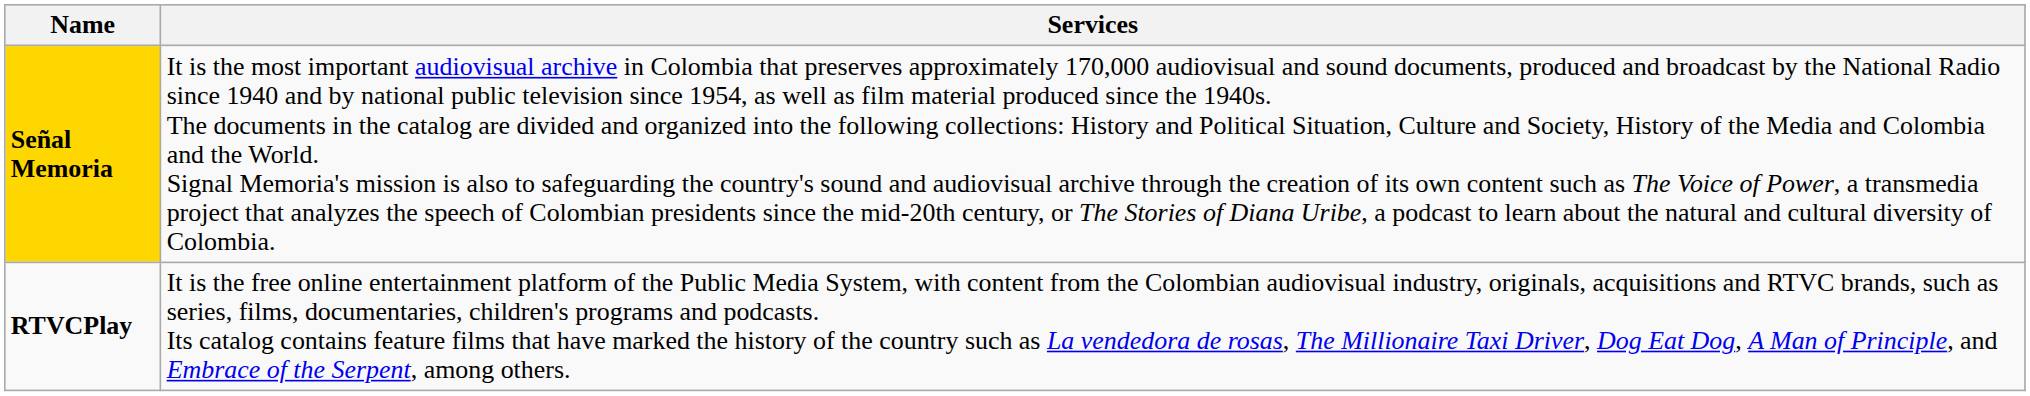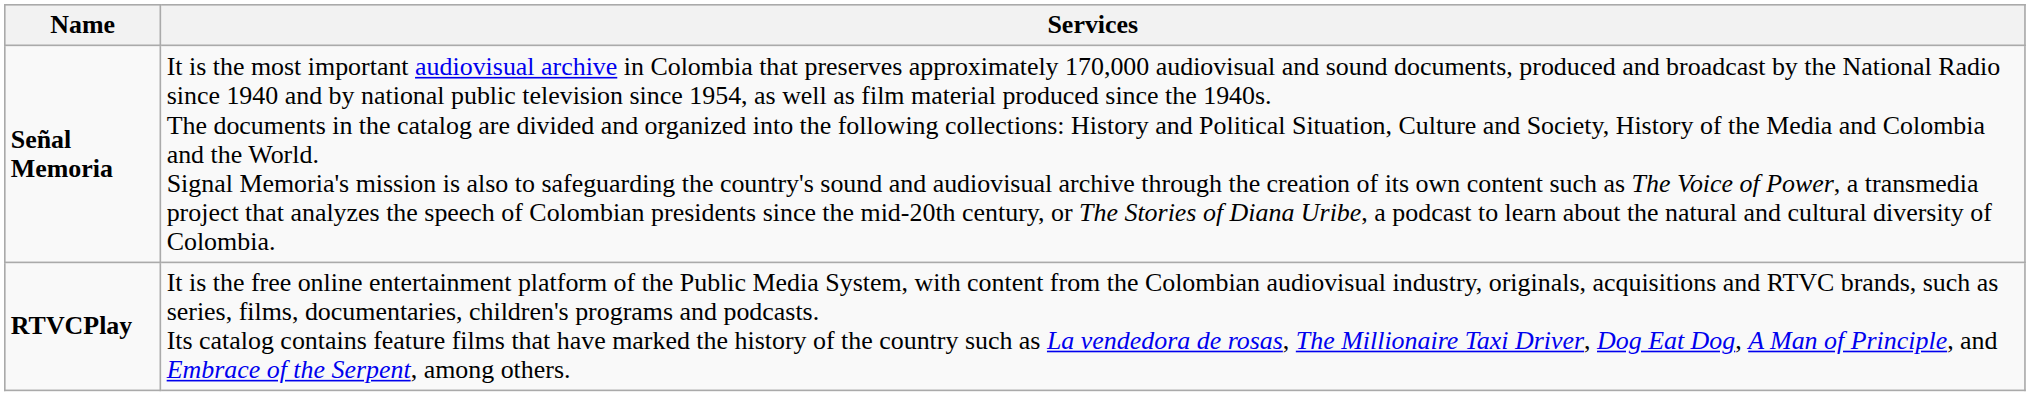(62, 153) gold background -> (62, 153) no background
